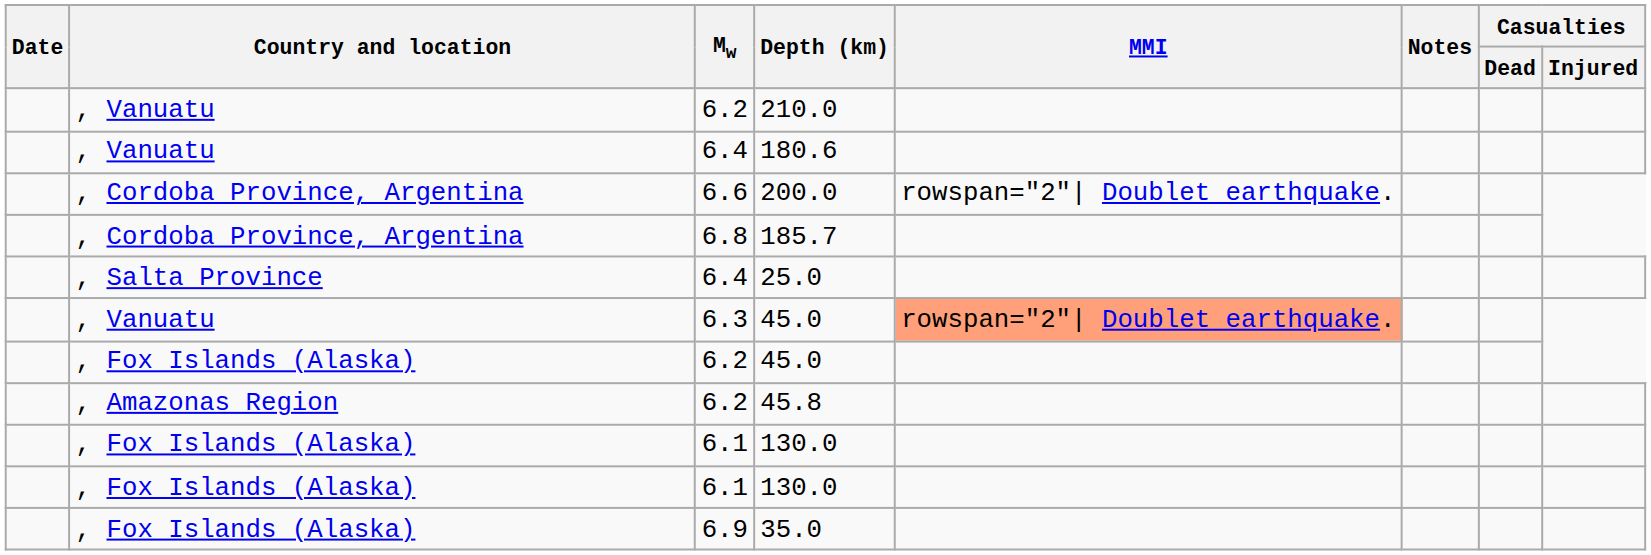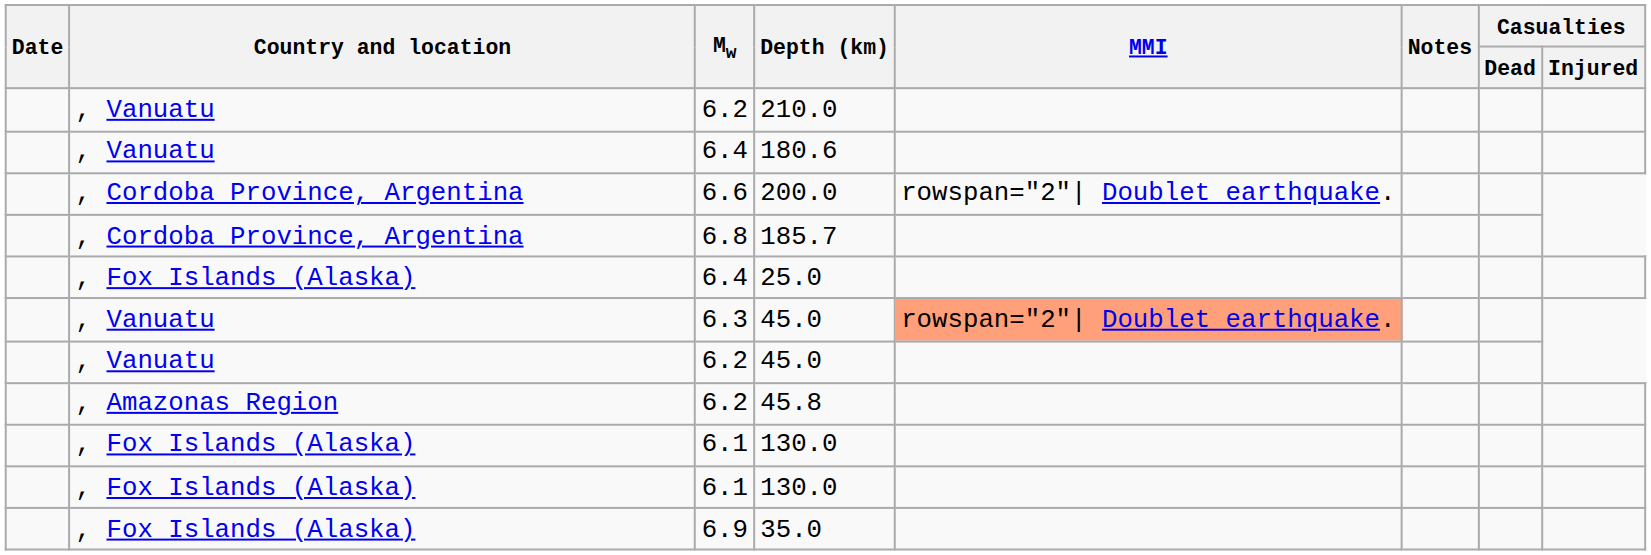(199, 278) , Salta Province -> (246, 278) , Fox Islands (Alaska)
(246, 362) , Fox Islands (Alaska) -> (145, 362) , Vanuatu
